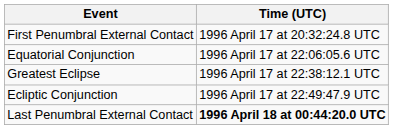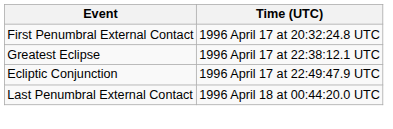- row: (71, 54)
(293, 114) bold -> (290, 94) normal
